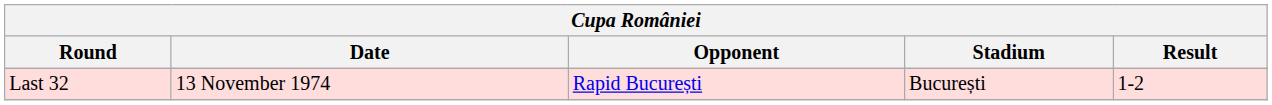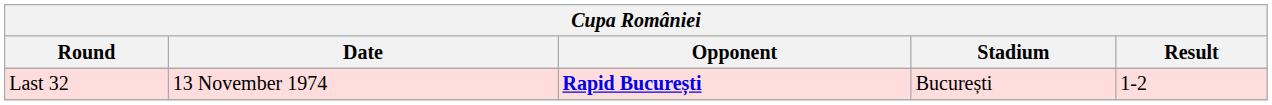(637, 83) normal -> (632, 83) bold
